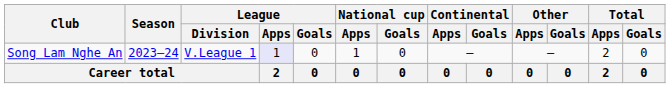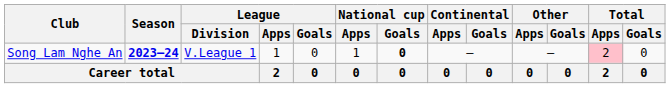(153, 53) normal -> (153, 53) bold
(276, 53) lavender background -> (276, 53) no background
(402, 53) normal -> (402, 53) bold
(606, 53) no background -> (606, 53) pink background
